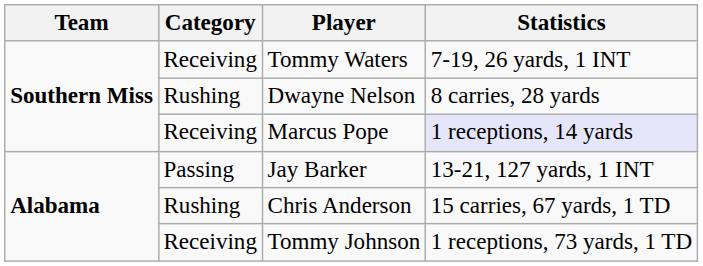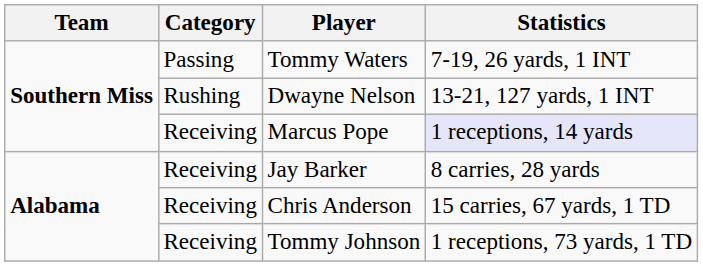(210, 59) Receiving -> (199, 59) Passing
(515, 95) 8 carries, 28 yards -> (542, 95) 13-21, 127 yards, 1 INT
(199, 168) Passing -> (210, 168) Receiving
(542, 168) 13-21, 127 yards, 1 INT -> (515, 168) 8 carries, 28 yards
(202, 205) Rushing -> (210, 205) Receiving
